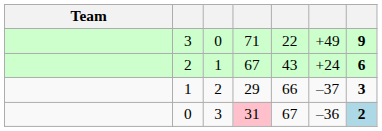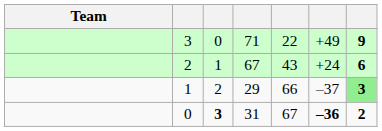(362, 89) no background -> (362, 89) lightgreen background
(218, 114) normal -> (218, 114) bold
(252, 114) pink background -> (252, 114) no background
(328, 114) normal -> (328, 114) bold
(362, 114) lightblue background -> (362, 114) no background
